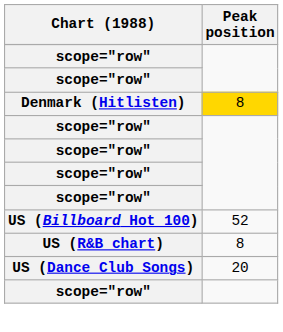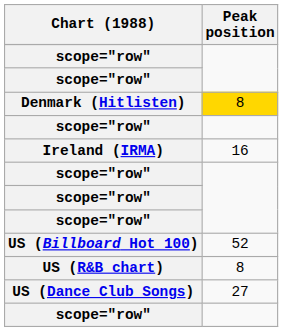+ row: (103, 151)
(240, 268) 20 -> (240, 292) 27
